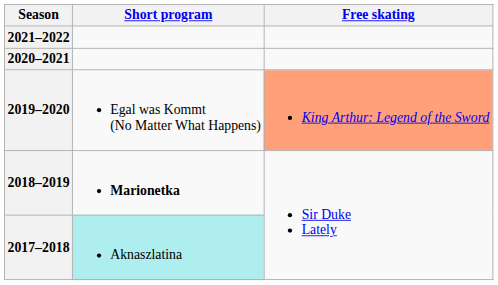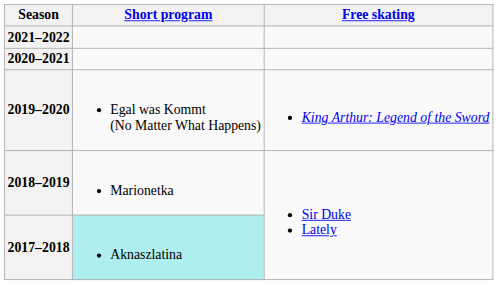(378, 118) lightsalmon background -> (378, 118) no background
(168, 190) bold -> (168, 190) normal
